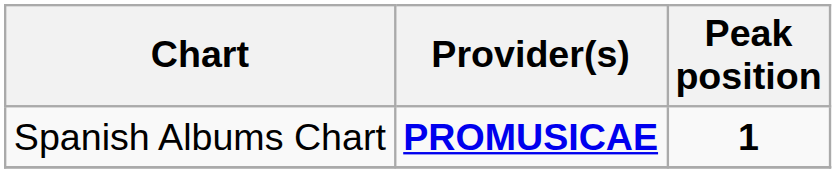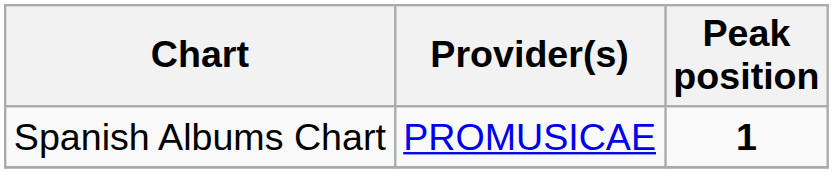(531, 136) bold -> (530, 136) normal
